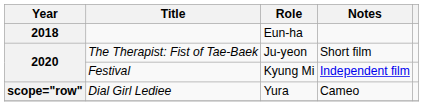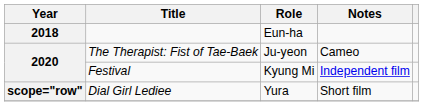(346, 52) Short film -> (340, 52) Cameo
(340, 91) Cameo -> (346, 91) Short film
